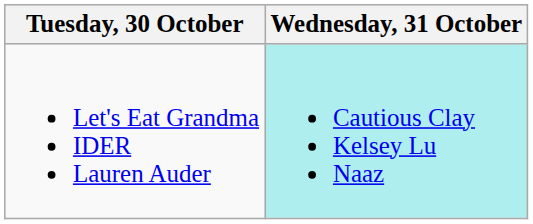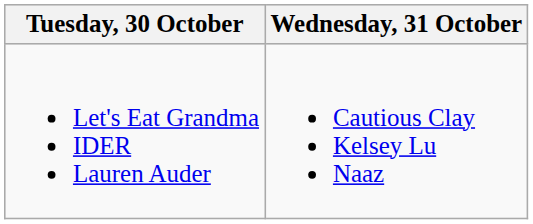(396, 145) paleturquoise background -> (396, 145) no background
